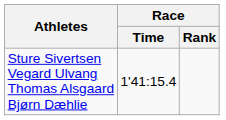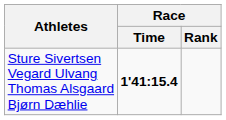(148, 82) normal -> (149, 82) bold
